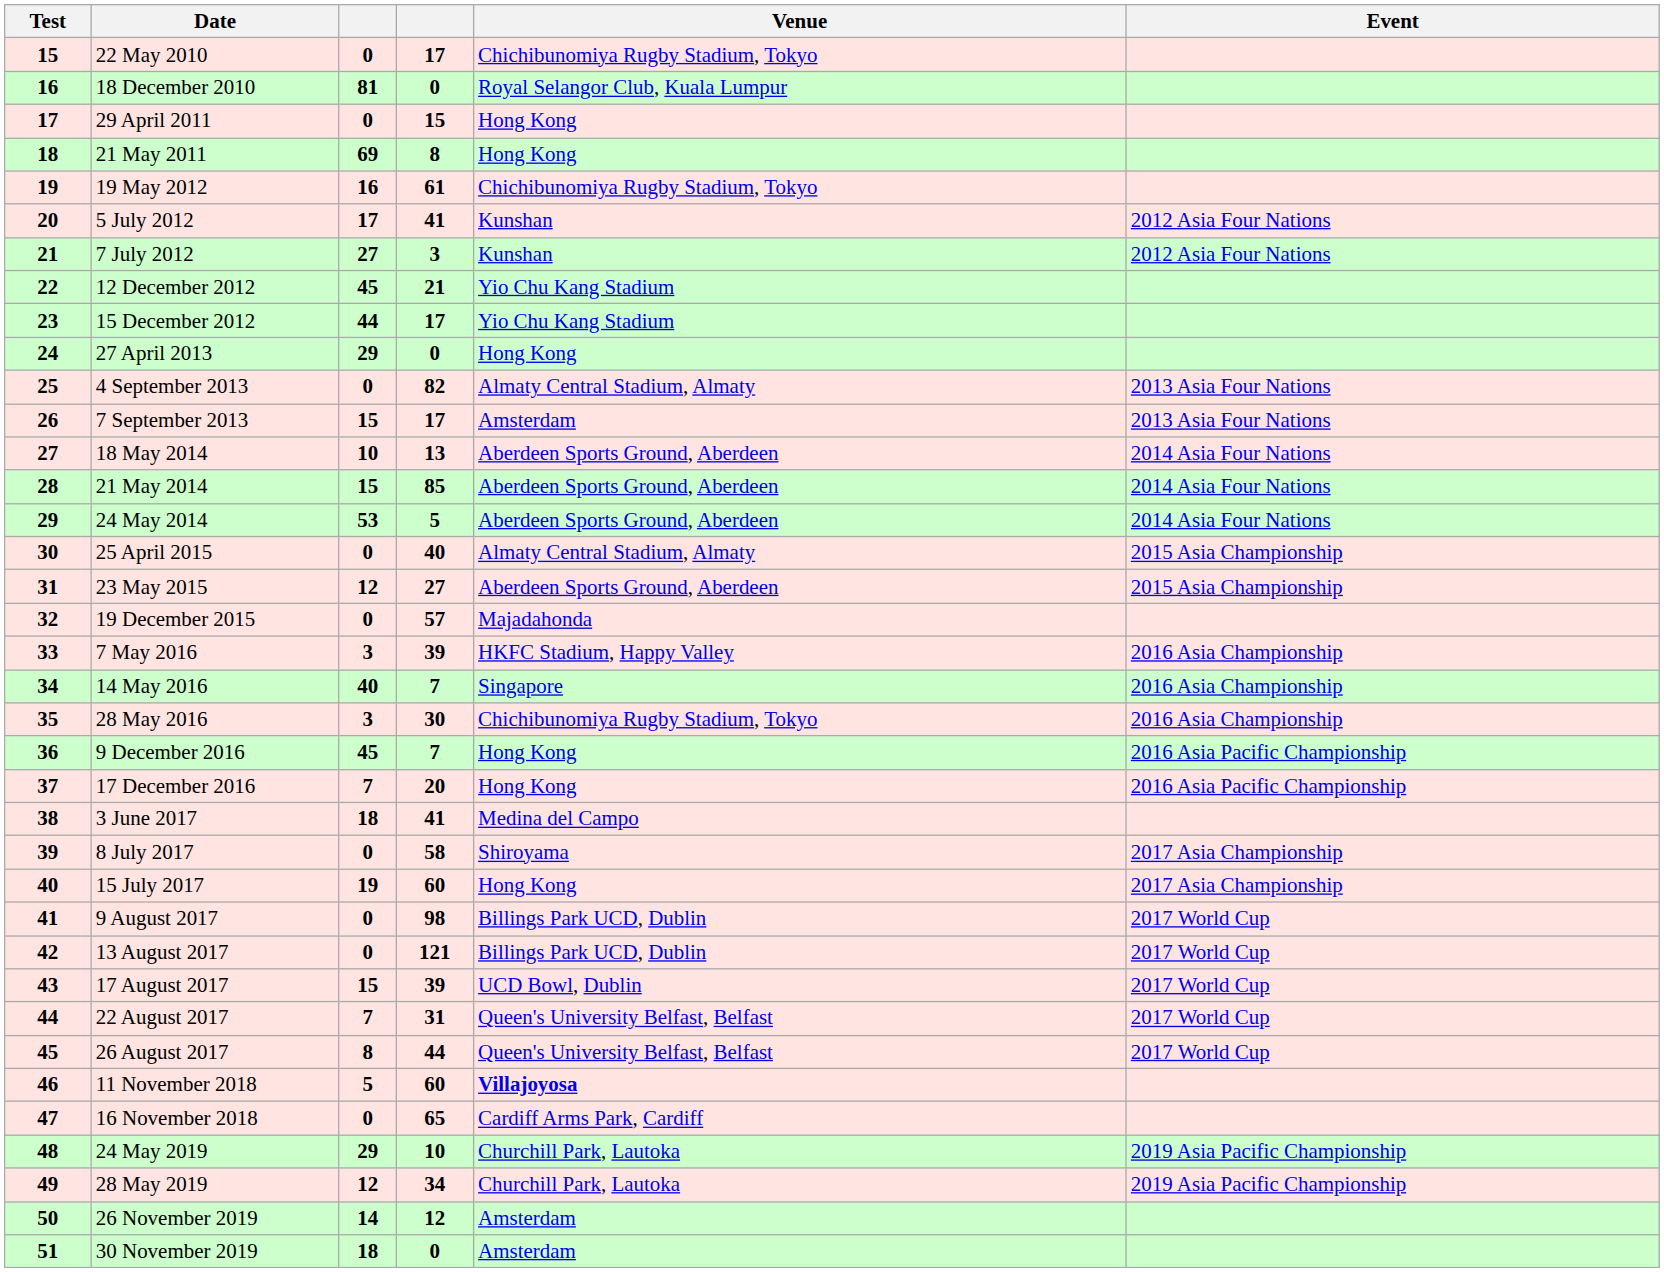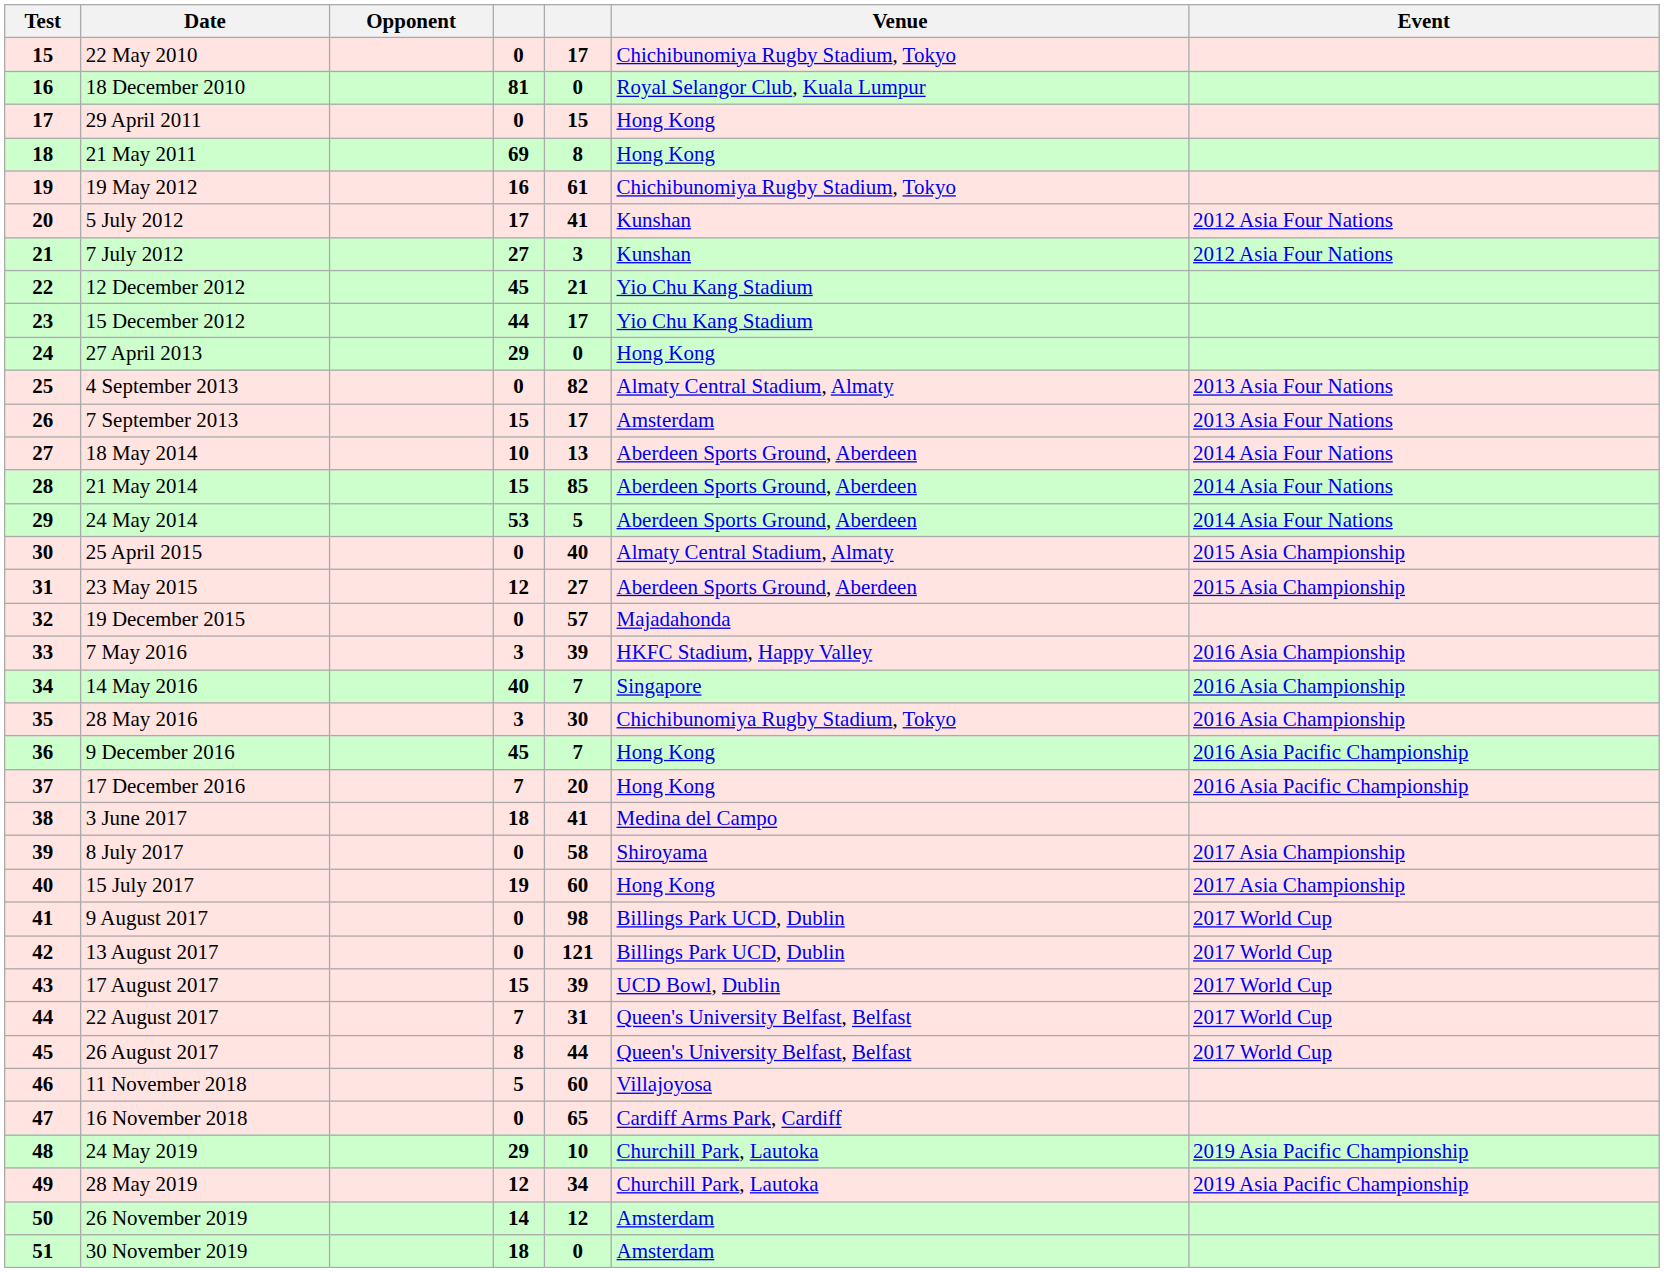+ column: (411, 21)
(528, 1084) bold -> (664, 1084) normal
